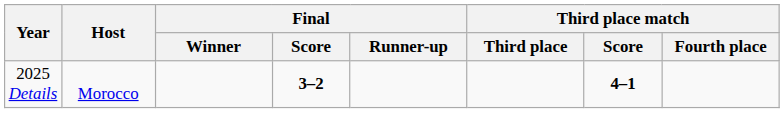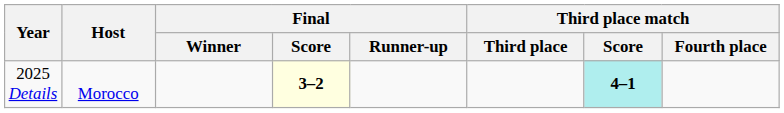(311, 84) no background -> (311, 84) lightyellow background
(623, 84) no background -> (623, 84) paleturquoise background
